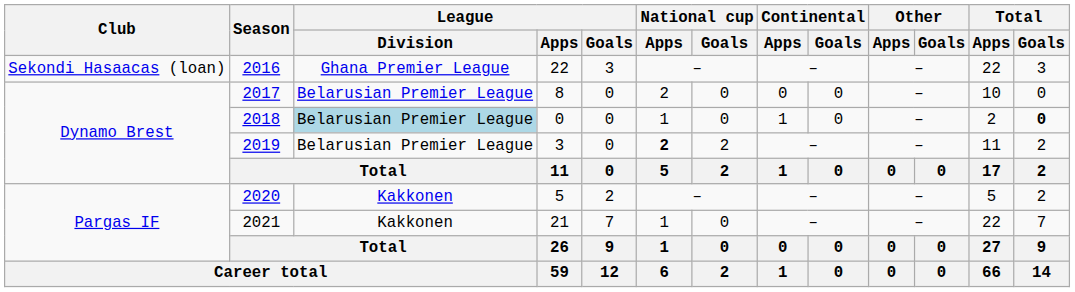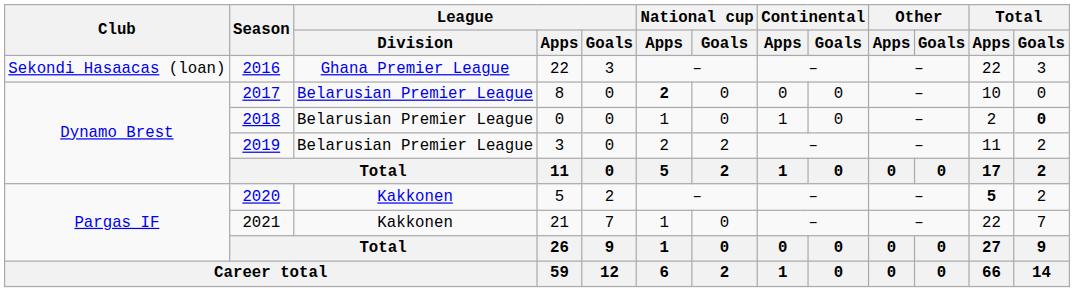(664, 94) normal -> (664, 94) bold
(415, 120) lightblue background -> (415, 120) no background
(664, 146) bold -> (664, 146) normal
(991, 197) normal -> (991, 197) bold
